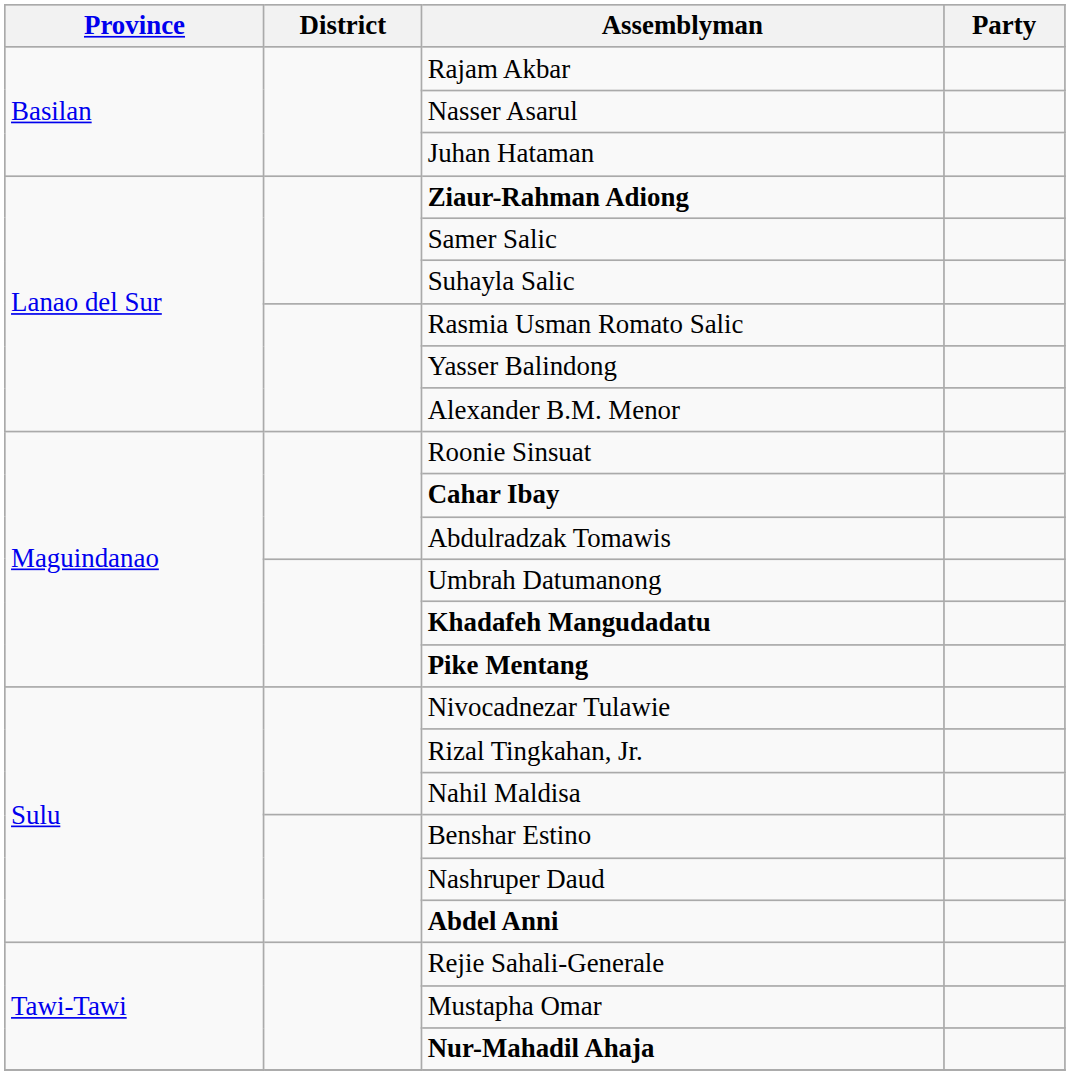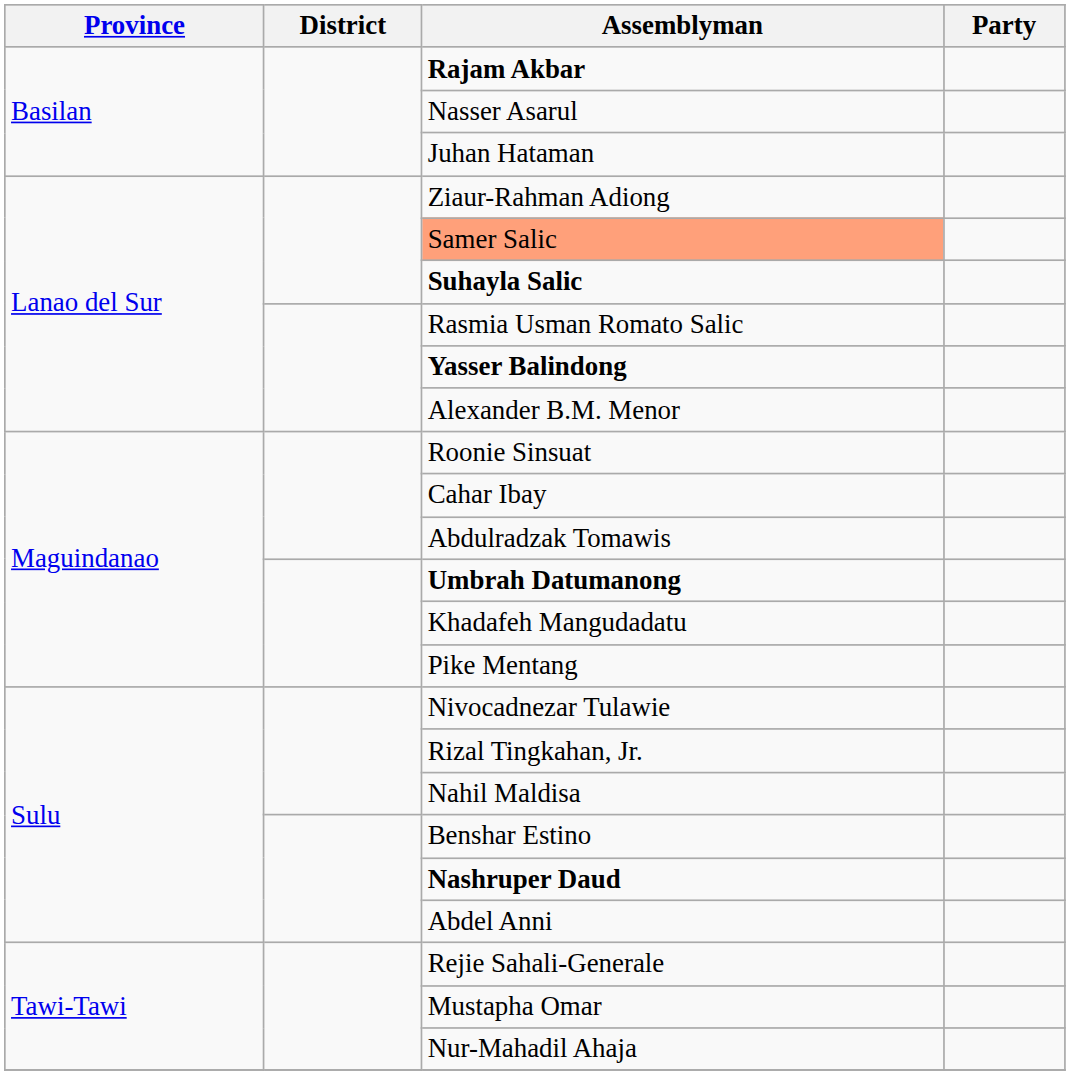(499, 68) normal -> (506, 68) bold
(558, 196) bold -> (549, 196) normal
(492, 238) no background -> (492, 238) lightsalmon background
(501, 281) normal -> (505, 281) bold
(522, 366) normal -> (527, 366) bold
(494, 494) bold -> (487, 494) normal
(545, 580) normal -> (554, 580) bold
(569, 622) bold -> (557, 622) normal
(508, 665) bold -> (503, 665) normal
(516, 878) normal -> (524, 878) bold
(493, 921) bold -> (490, 921) normal
(541, 1048) bold -> (532, 1048) normal
